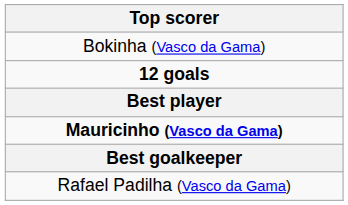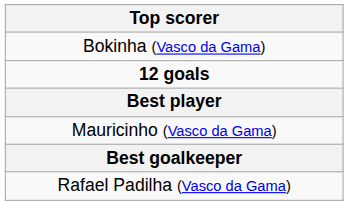(174, 130) bold -> (174, 130) normal
